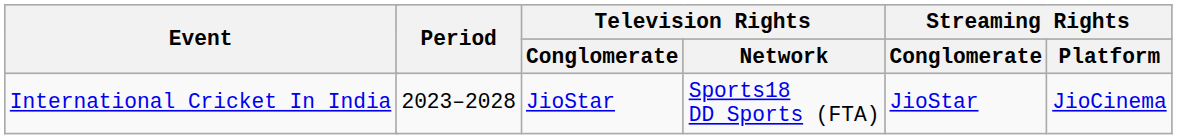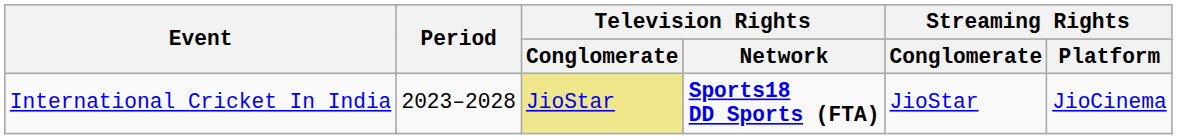(570, 103) no background -> (570, 103) khaki background
(784, 103) normal -> (784, 103) bold
